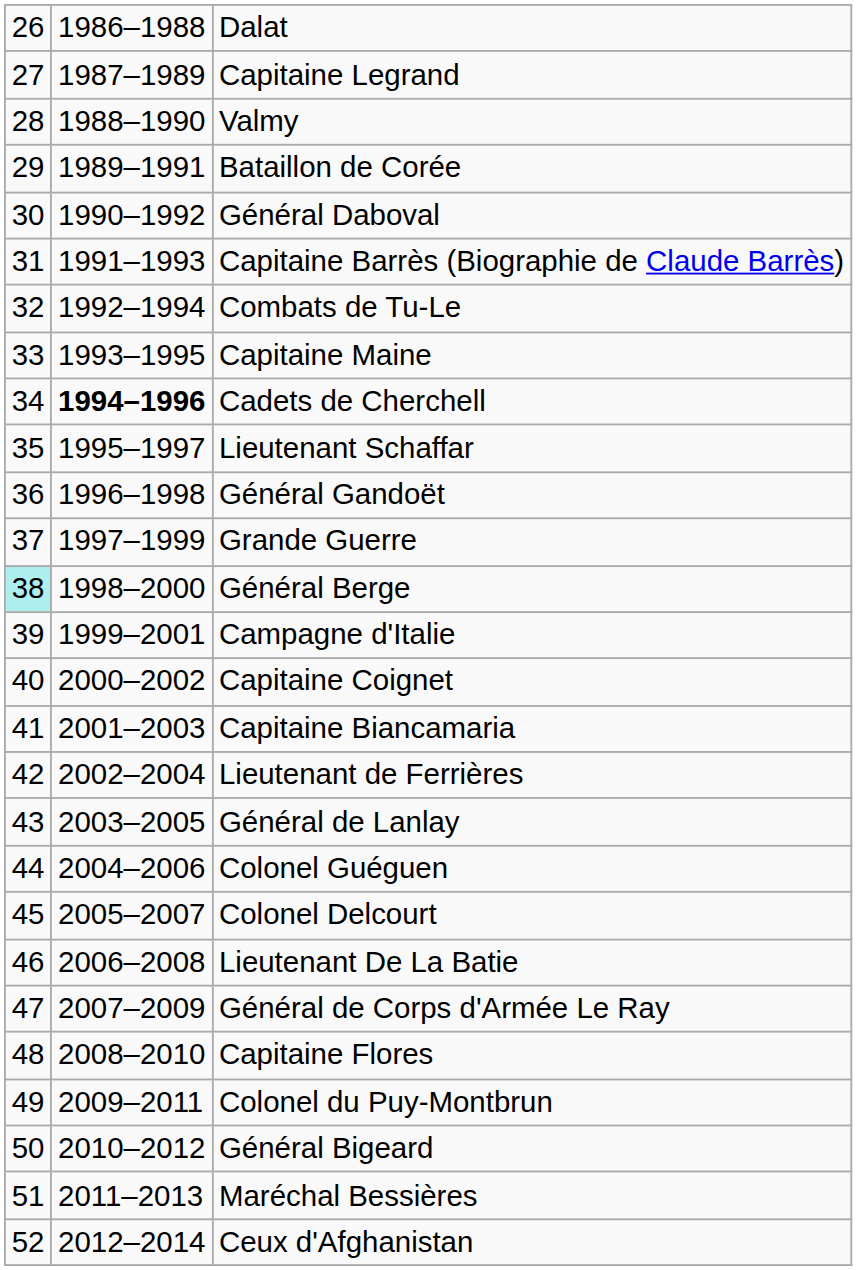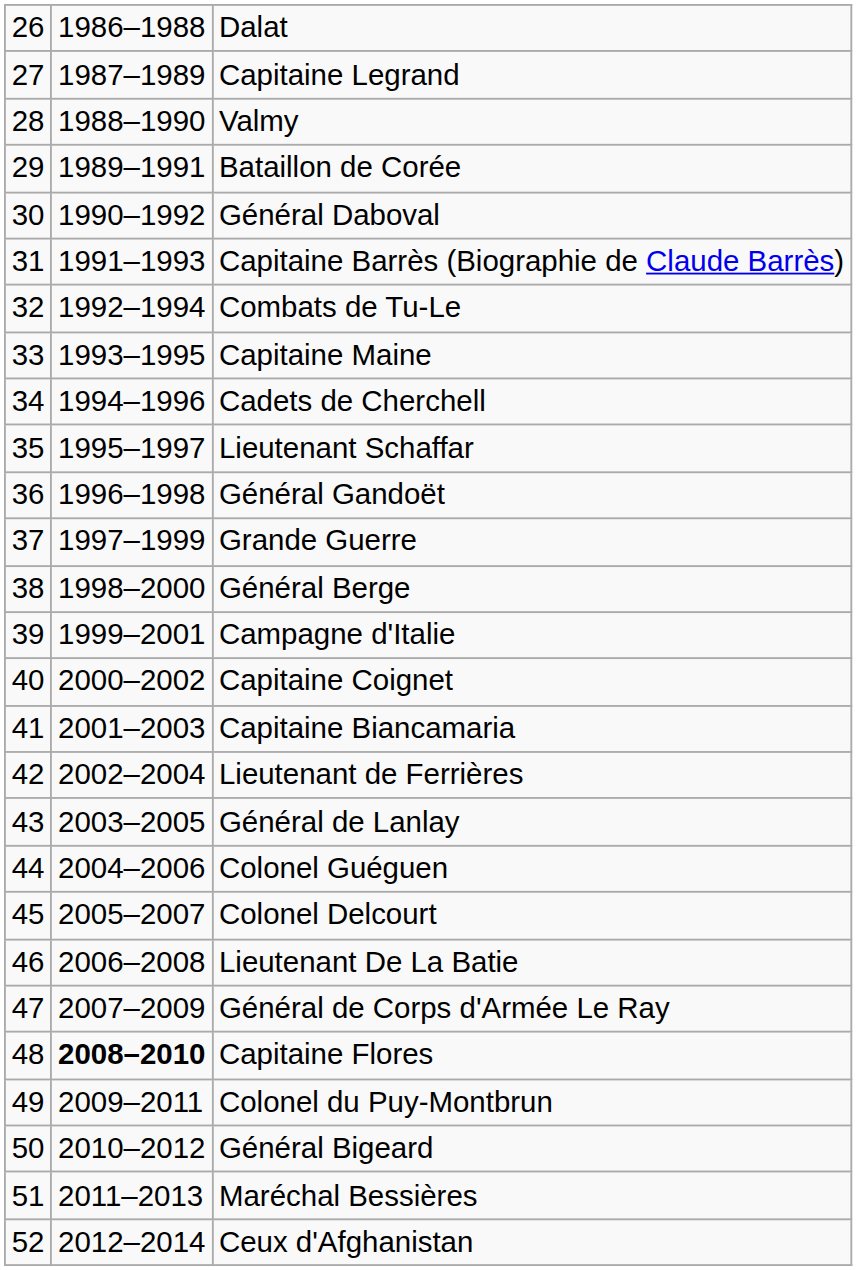(132, 401) bold -> (132, 401) normal
(28, 588) paleturquoise background -> (28, 588) no background
(132, 1055) normal -> (132, 1055) bold
